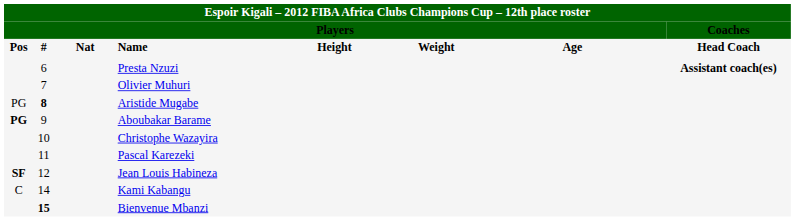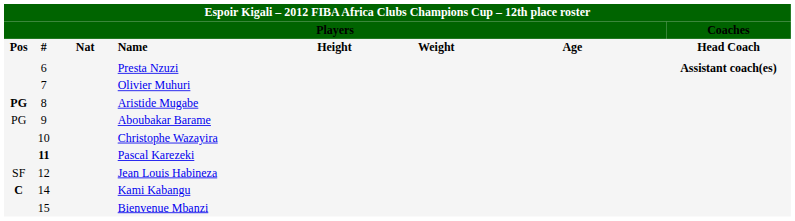(19, 103) normal -> (19, 103) bold
(44, 103) bold -> (44, 103) normal
(19, 120) bold -> (19, 120) normal
(44, 155) normal -> (44, 155) bold
(19, 172) bold -> (19, 172) normal
(19, 190) normal -> (19, 190) bold
(44, 207) bold -> (44, 207) normal
